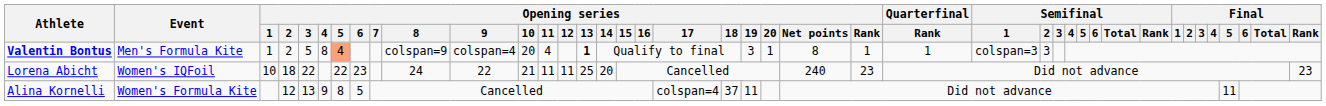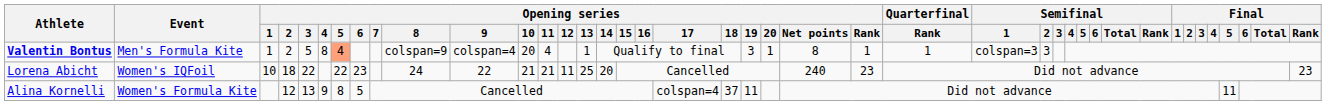(587, 52) bold -> (587, 52) normal
(548, 71) 11 -> (548, 71) 21
